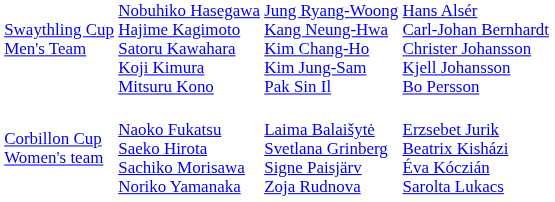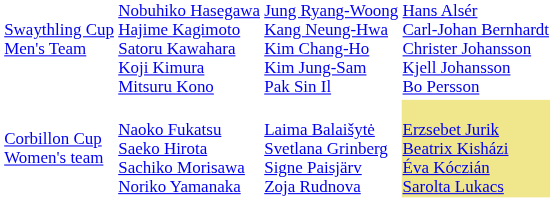(456, 158) no background -> (456, 158) khaki background
